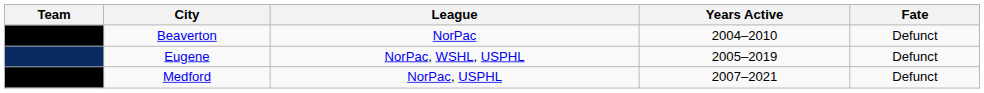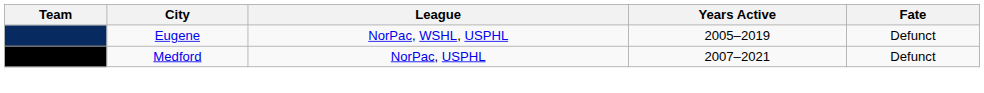- row: (187, 35)
